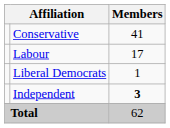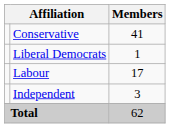rows swapped: (31, 53) <-> (60, 73)
(137, 93) bold -> (137, 93) normal
